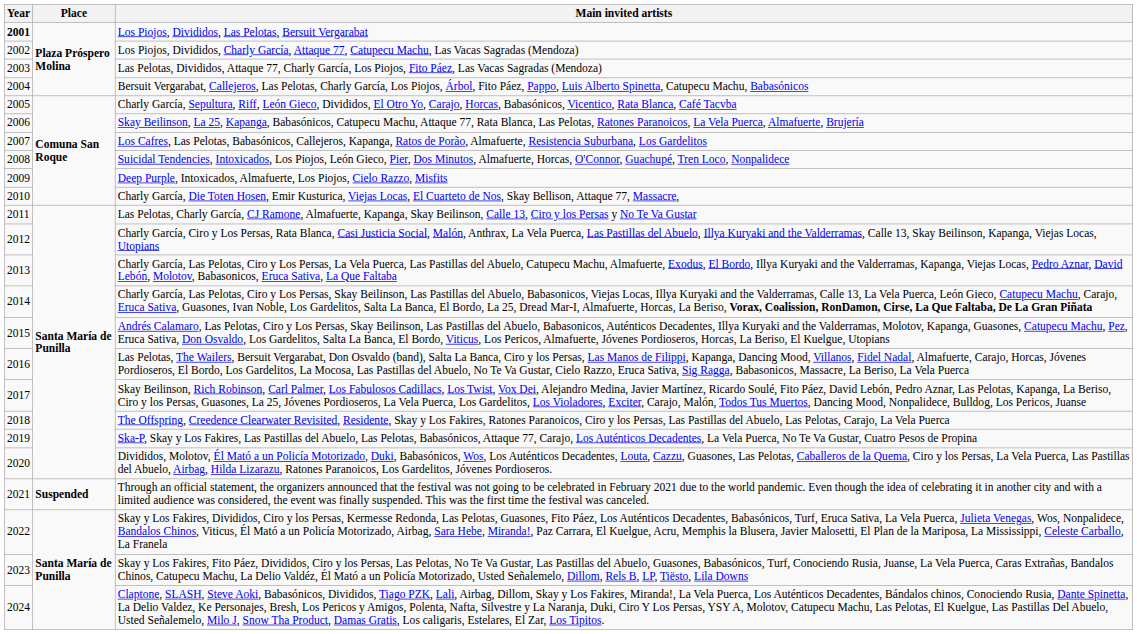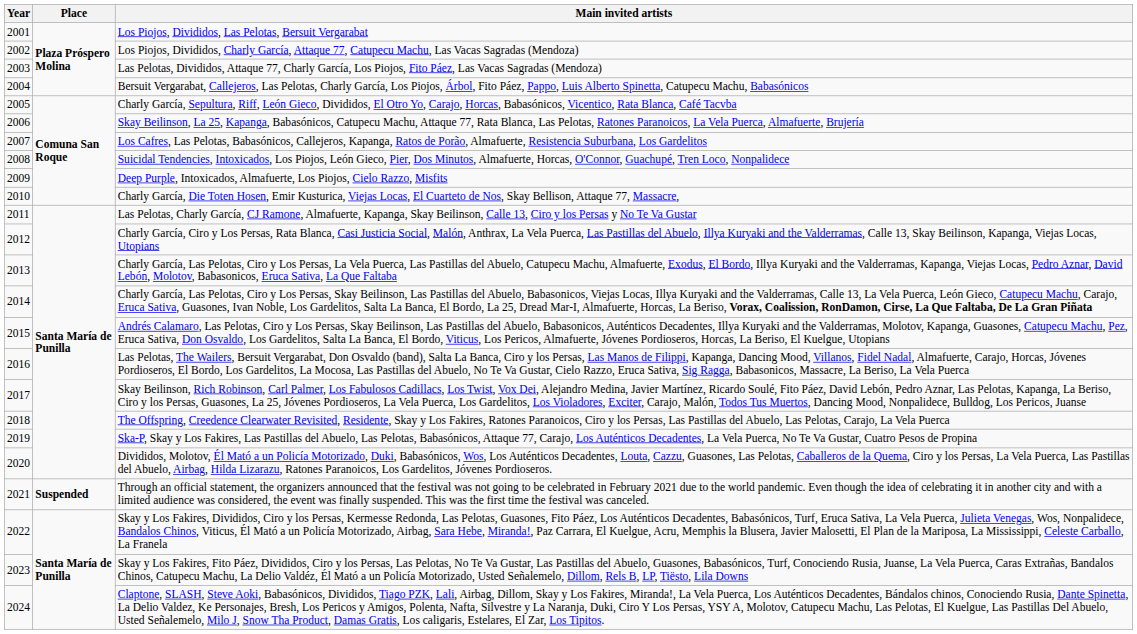(19, 31) bold -> (19, 31) normal
